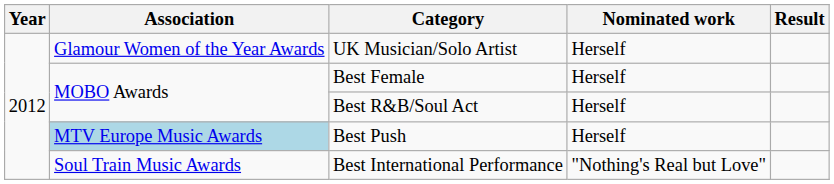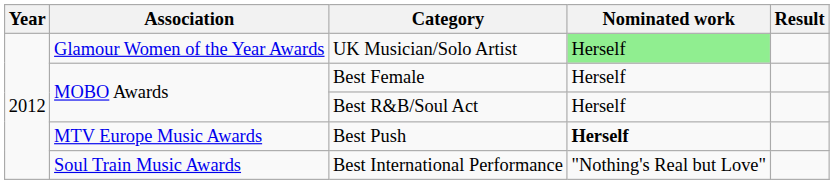(598, 48) no background -> (598, 48) lightgreen background
(158, 135) lightblue background -> (158, 135) no background
(598, 135) normal -> (600, 135) bold
